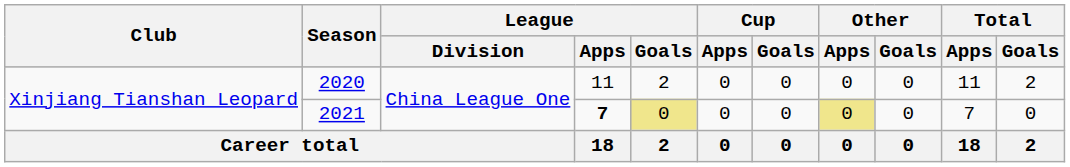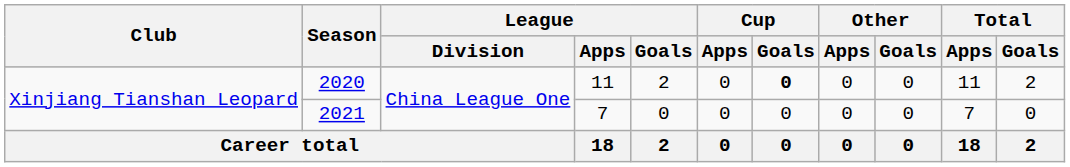(786, 83) normal -> (786, 83) bold
(603, 114) bold -> (603, 114) normal
(664, 114) khaki background -> (664, 114) no background
(847, 114) khaki background -> (847, 114) no background
